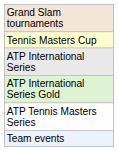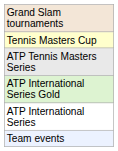(46, 62) ATP International Series -> (52, 62) ATP Tennis Masters Series
(52, 117) ATP Tennis Masters Series -> (46, 117) ATP International Series
